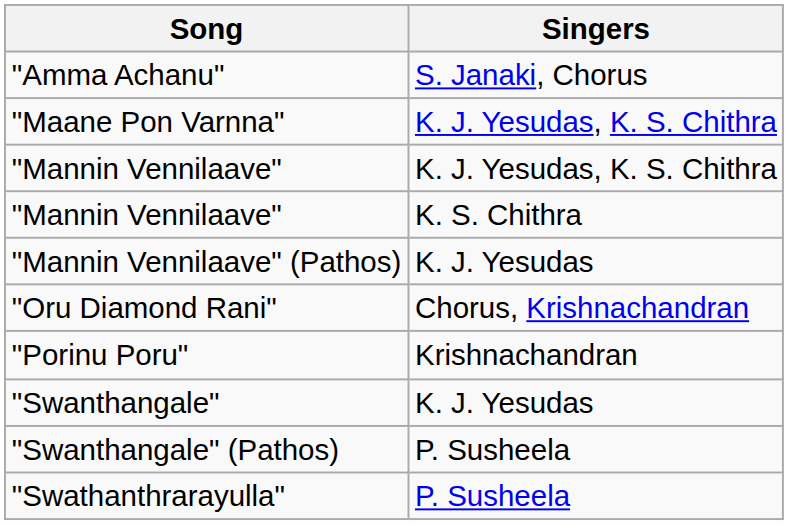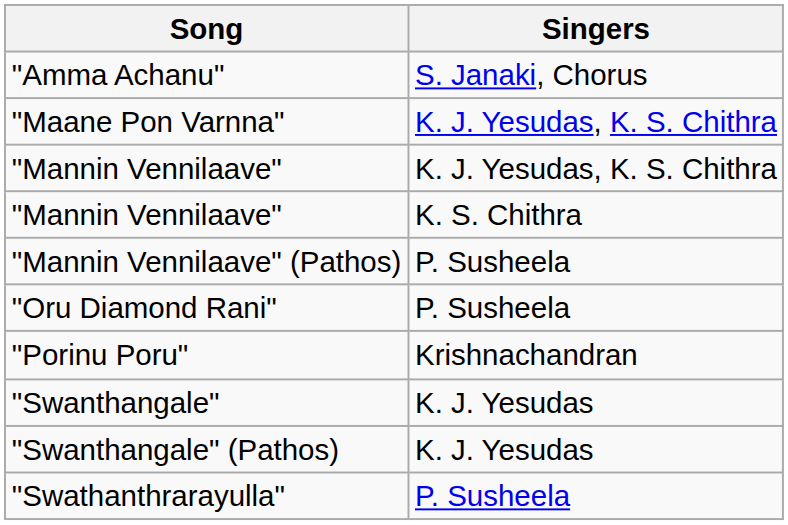(504, 262) K. J. Yesudas -> (493, 262) P. Susheela
(582, 309) Chorus, Krishnachandran -> (493, 309) P. Susheela
(493, 449) P. Susheela -> (504, 449) K. J. Yesudas
